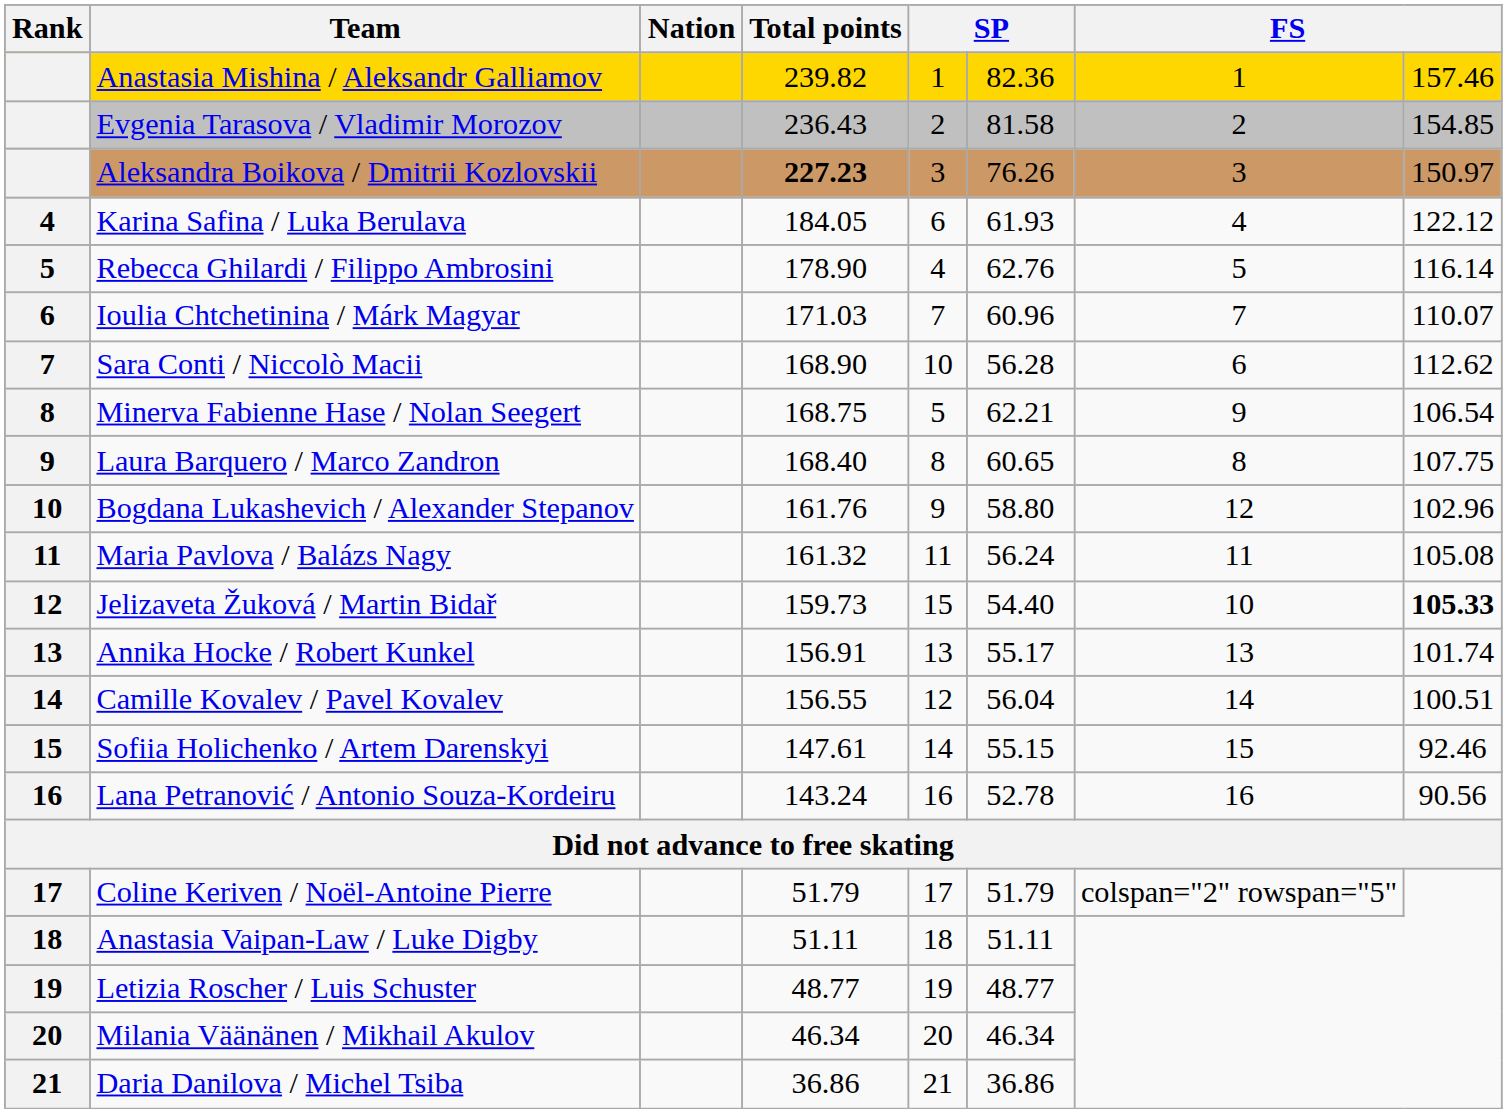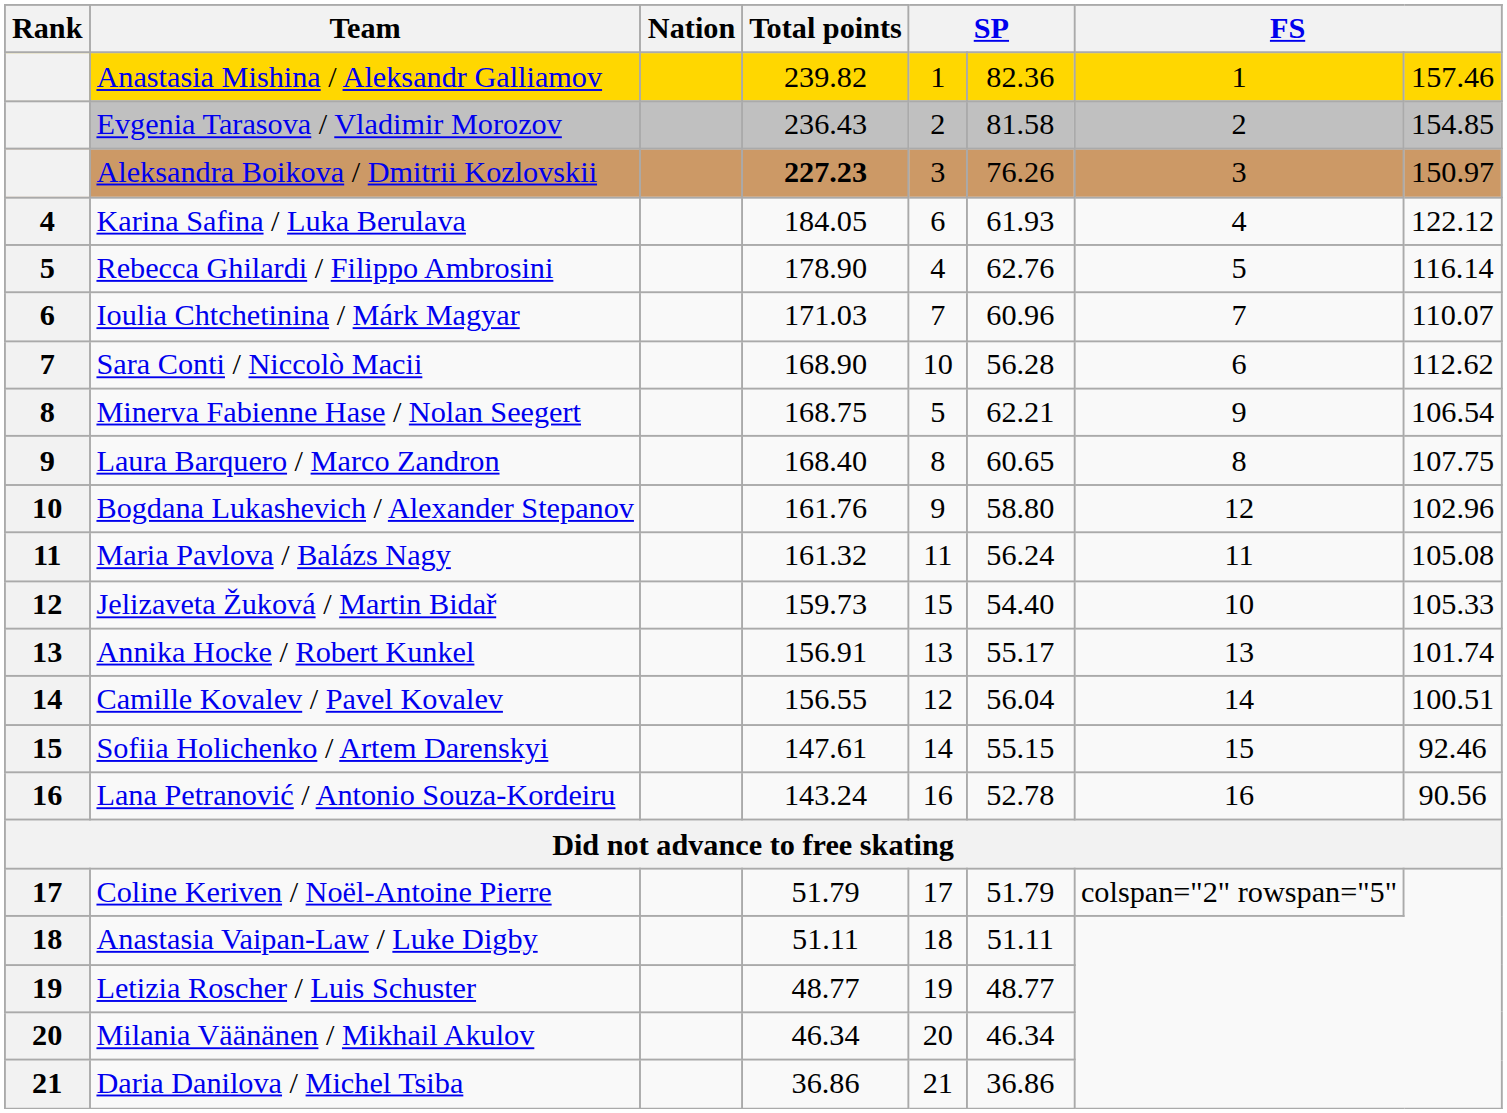(1453, 603) bold -> (1453, 603) normal
